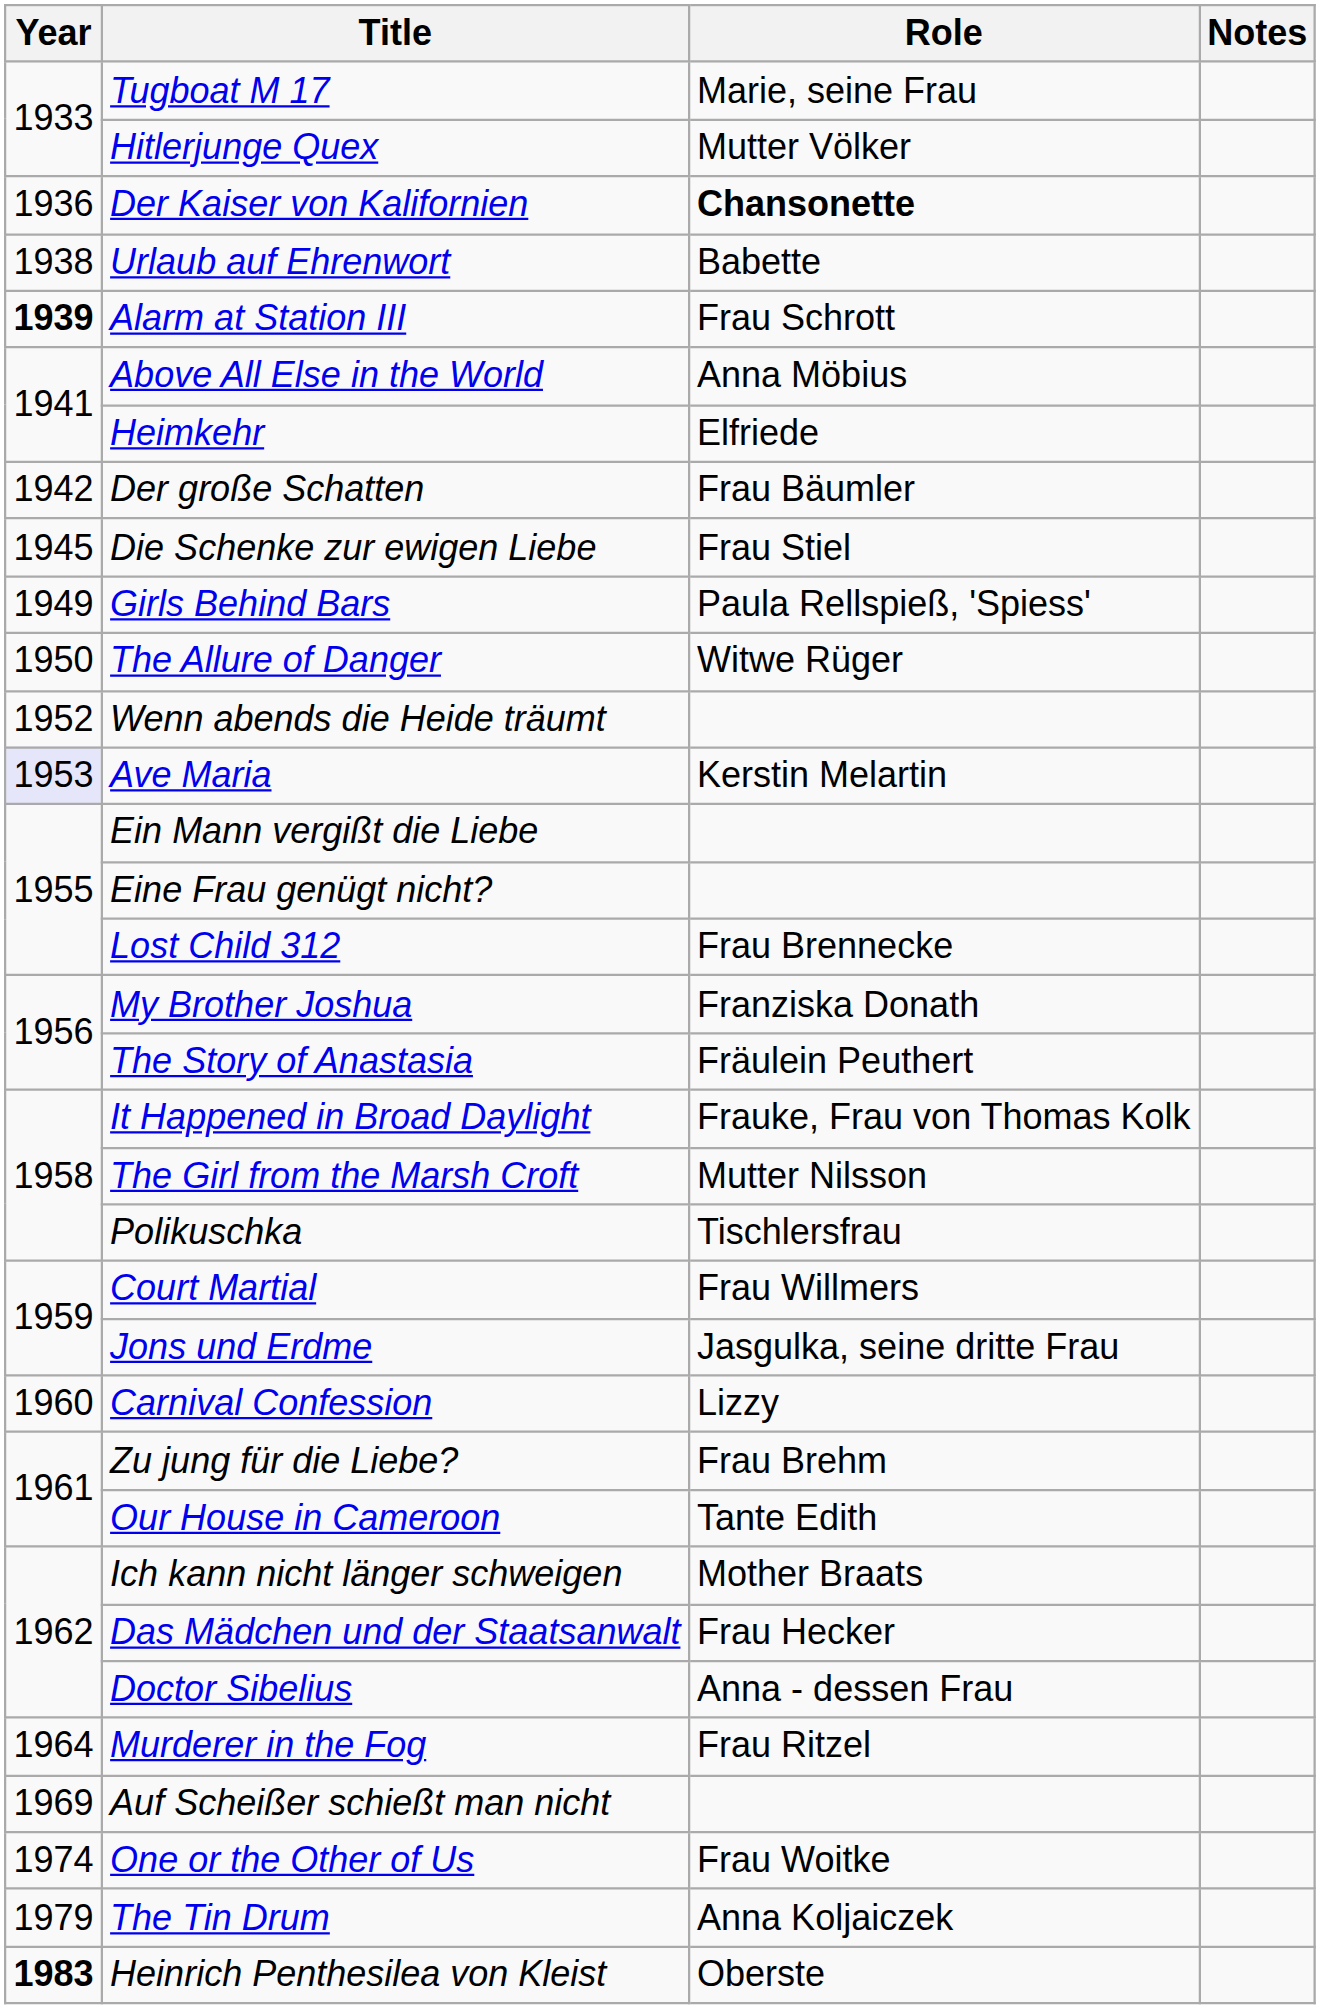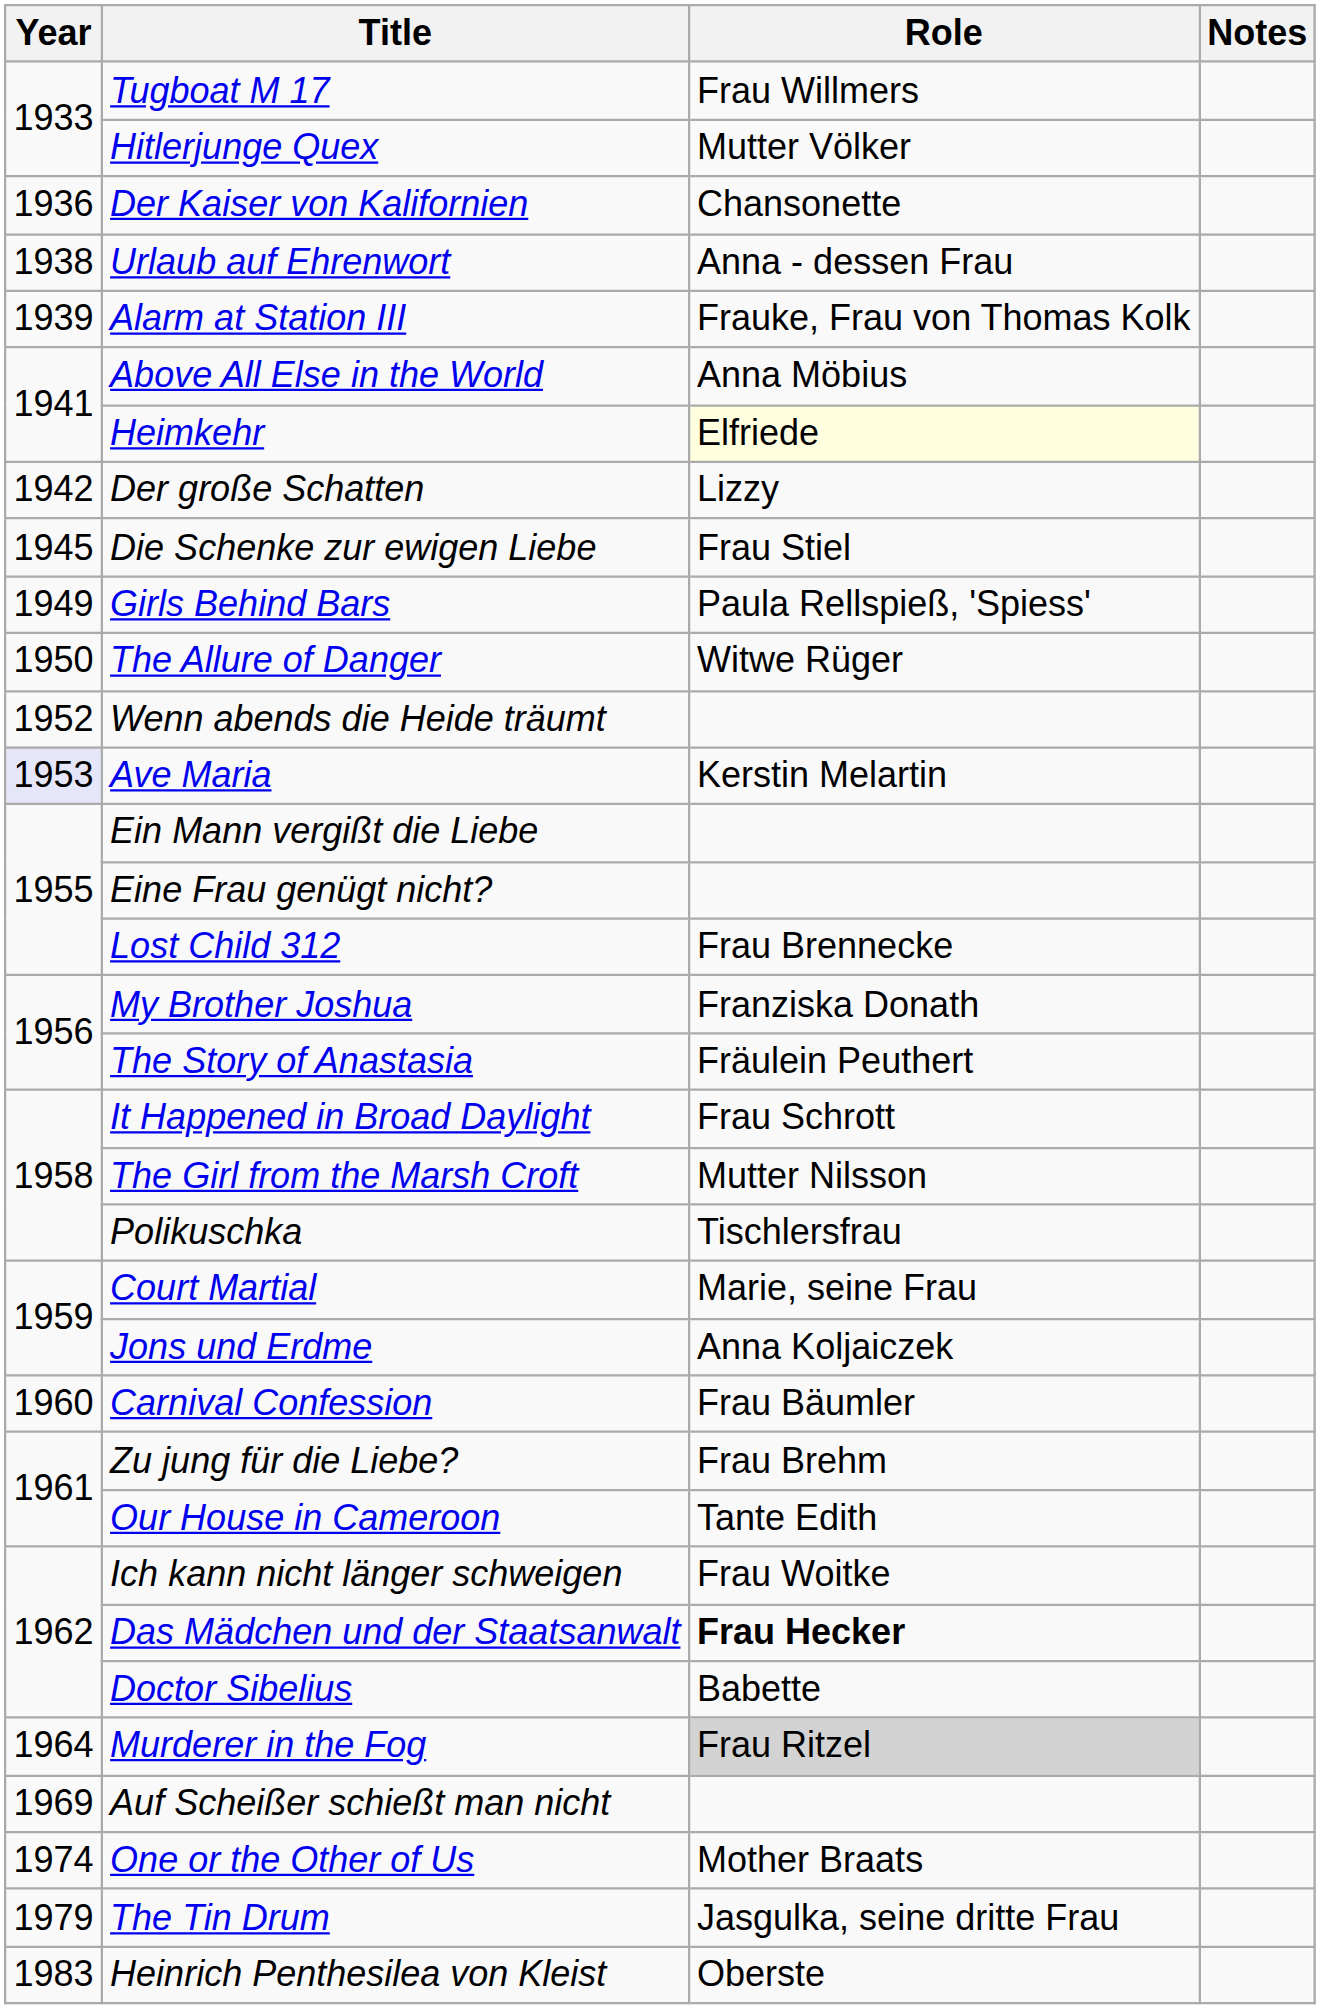(837, 90) Marie, seine Frau -> (808, 90) Frau Willmers
(806, 204) bold -> (799, 204) normal
(759, 261) Babette -> (855, 261) Anna - dessen Frau
(53, 318) bold -> (53, 318) normal
(796, 318) Frau Schrott -> (944, 318) Frauke, Frau von Thomas Kolk
(758, 432) no background -> (758, 432) lightyellow background
(806, 489) Frau Bäumler -> (738, 489) Lizzy
(944, 1117) Frauke, Frau von Thomas Kolk -> (796, 1117) Frau Schrott
(808, 1289) Frau Willmers -> (837, 1289) Marie, seine Frau
(908, 1346) Jasgulka, seine dritte Frau -> (825, 1346) Anna Koljaiczek
(738, 1403) Lizzy -> (806, 1403) Frau Bäumler
(810, 1574) Mother Braats -> (794, 1574) Frau Woitke
(796, 1631) normal -> (801, 1631) bold
(855, 1688) Anna - dessen Frau -> (759, 1688) Babette
(784, 1745) no background -> (784, 1745) lightgrey background
(794, 1860) Frau Woitke -> (810, 1860) Mother Braats
(825, 1917) Anna Koljaiczek -> (908, 1917) Jasgulka, seine dritte Frau
(53, 1974) bold -> (53, 1974) normal
